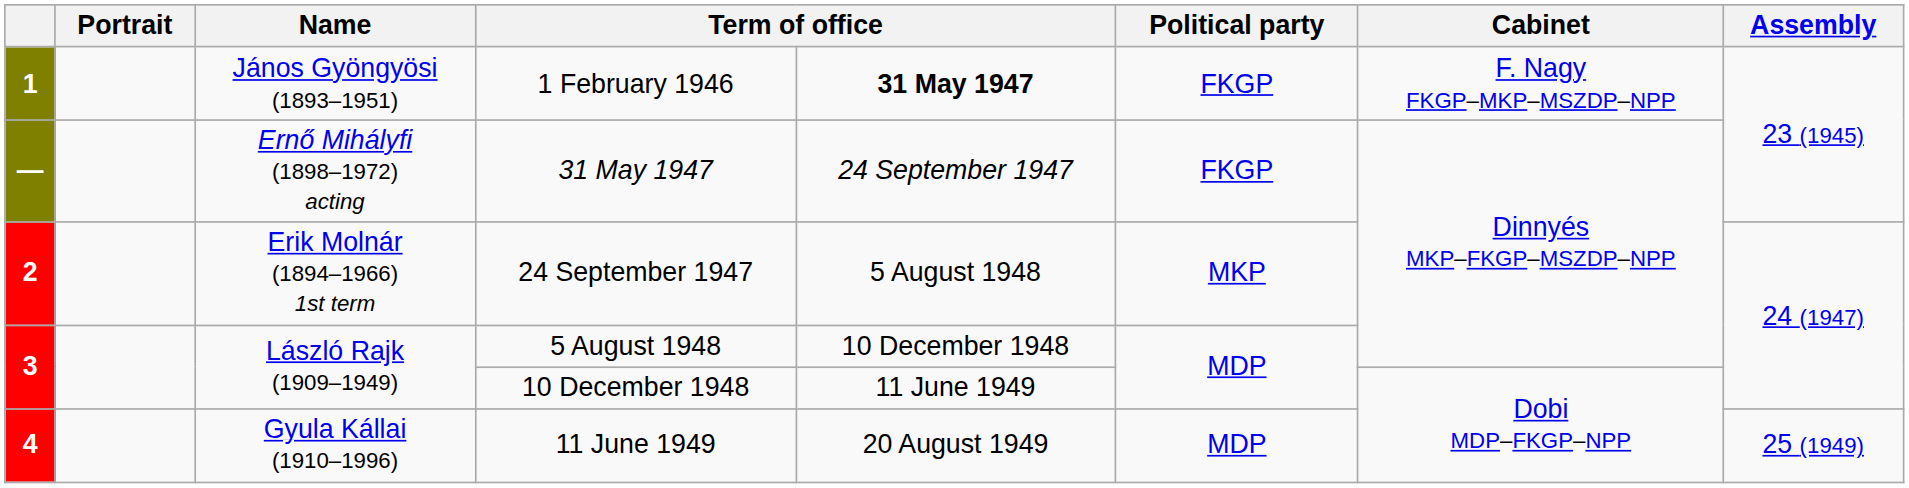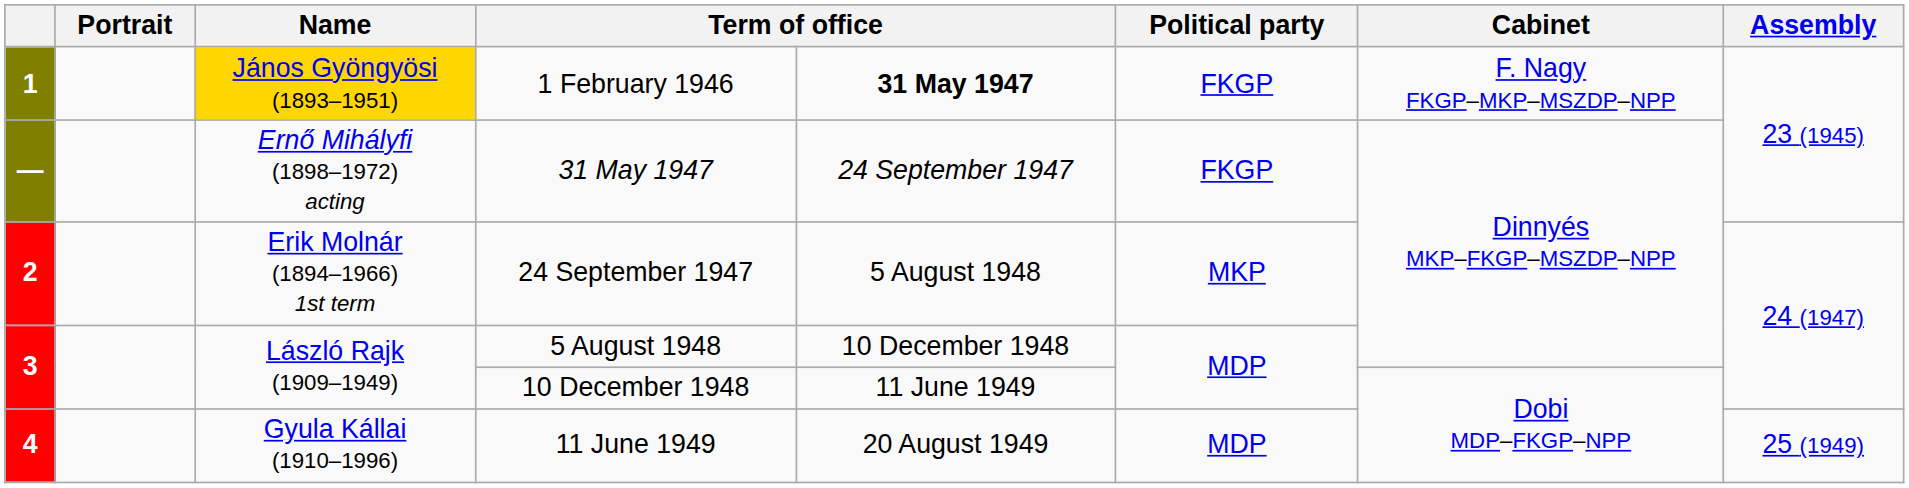(335, 83) no background -> (335, 83) gold background
